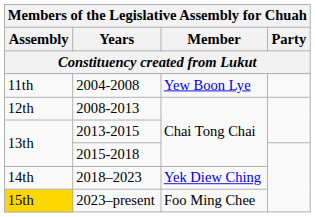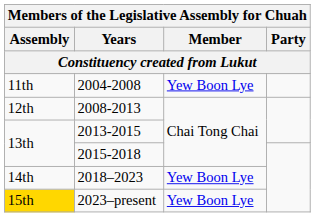(213, 177) Yek Diew Ching -> (210, 177) Yew Boon Lye
(210, 200) Foo Ming Chee -> (210, 200) Yew Boon Lye
